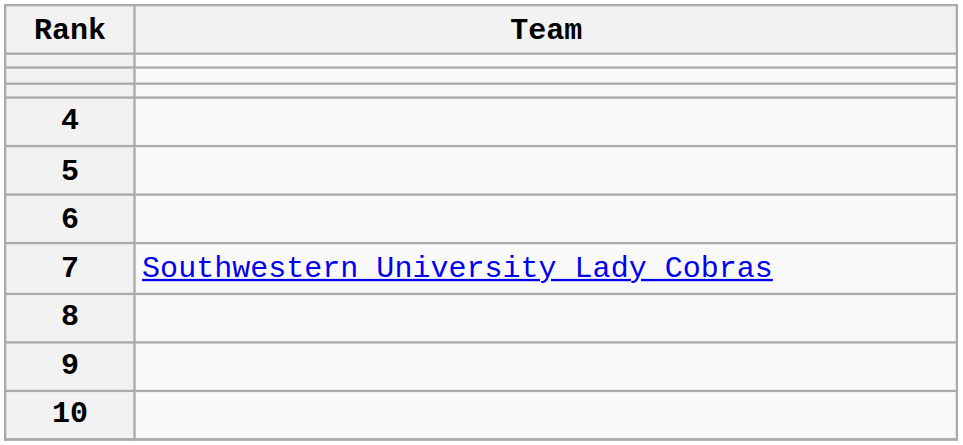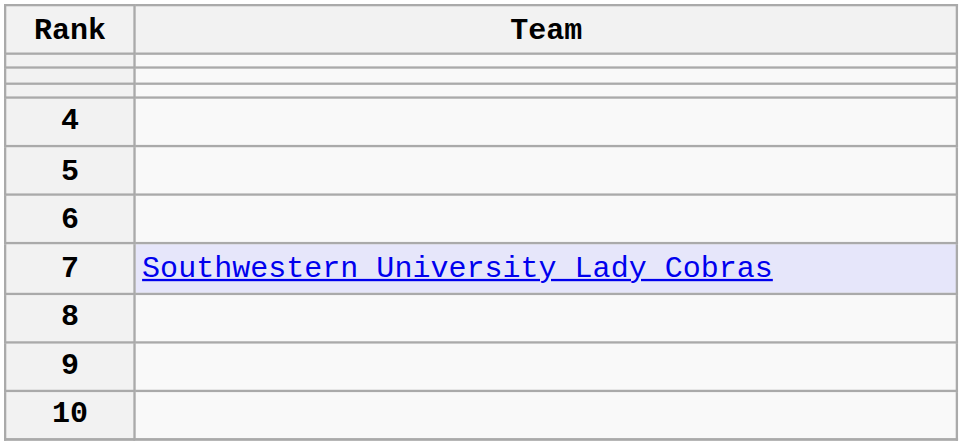(457, 268) no background -> (457, 268) lavender background
